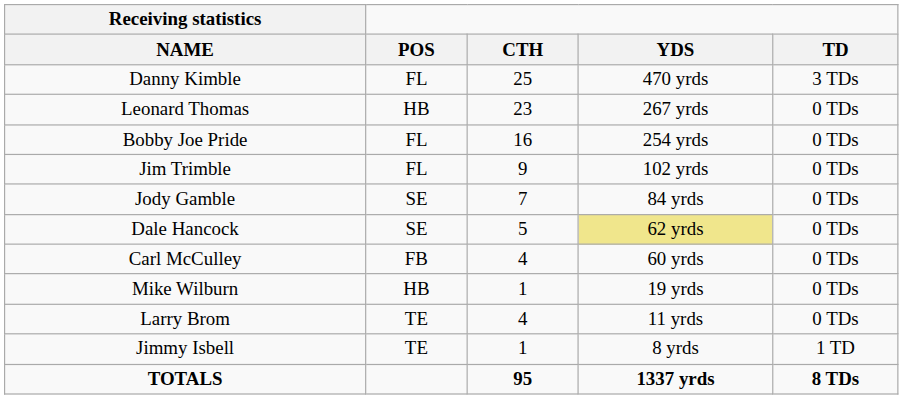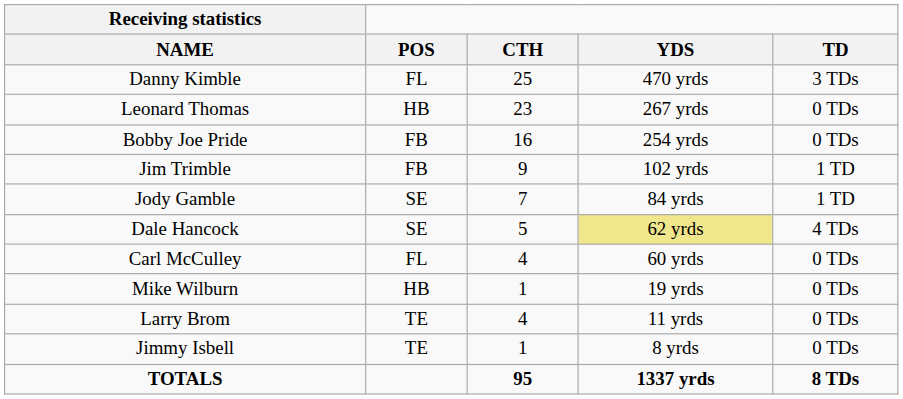(416, 139) FL -> (416, 139) FB
(416, 169) FL -> (416, 169) FB
(836, 169) 0 TDs -> (836, 169) 1 TD
(836, 199) 0 TDs -> (836, 199) 1 TD
(836, 229) 0 TDs -> (836, 229) 4 TDs
(416, 259) FB -> (416, 259) FL
(836, 348) 1 TD -> (836, 348) 0 TDs
